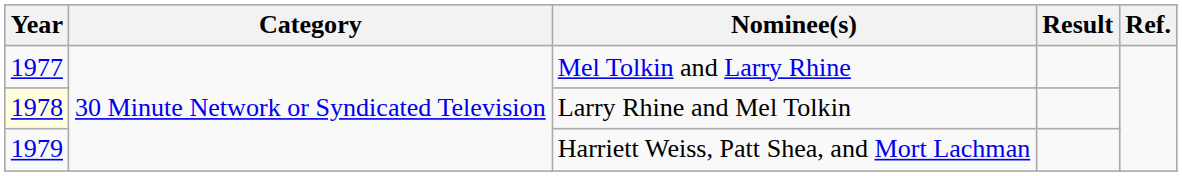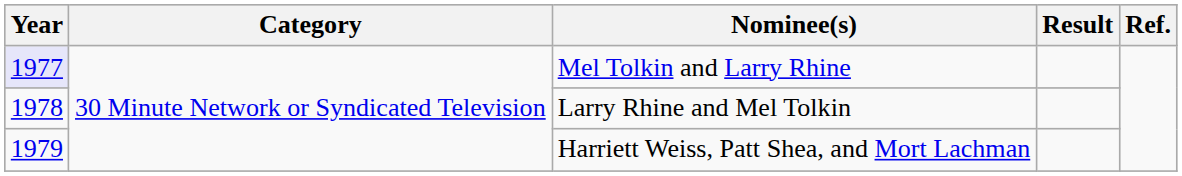(37, 66) no background -> (37, 66) lavender background
(37, 107) lightyellow background -> (37, 107) no background
